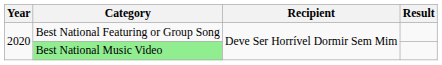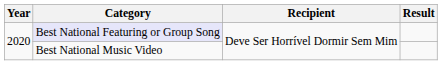(128, 32) no background -> (128, 32) lavender background
(99, 50) lightgreen background -> (99, 50) no background
